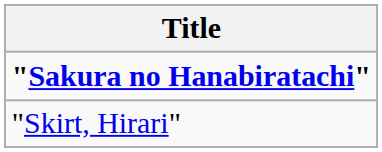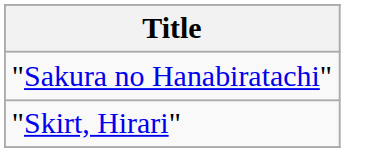(191, 75) bold -> (172, 75) normal
